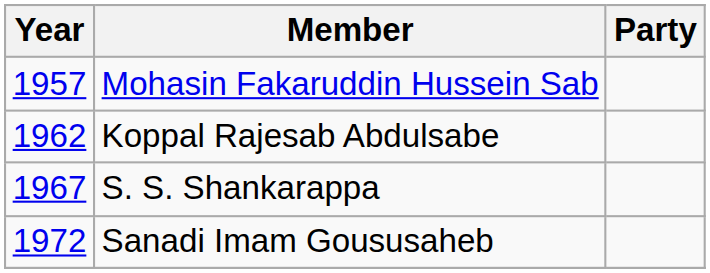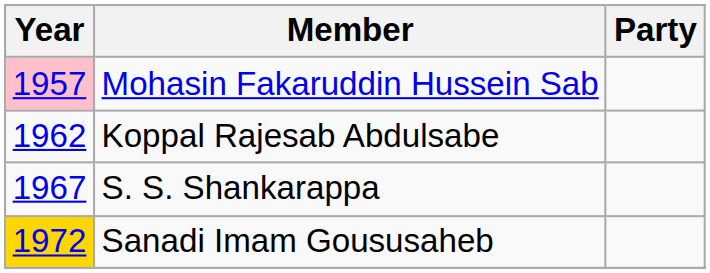(50, 83) no background -> (50, 83) pink background
(50, 240) no background -> (50, 240) gold background
